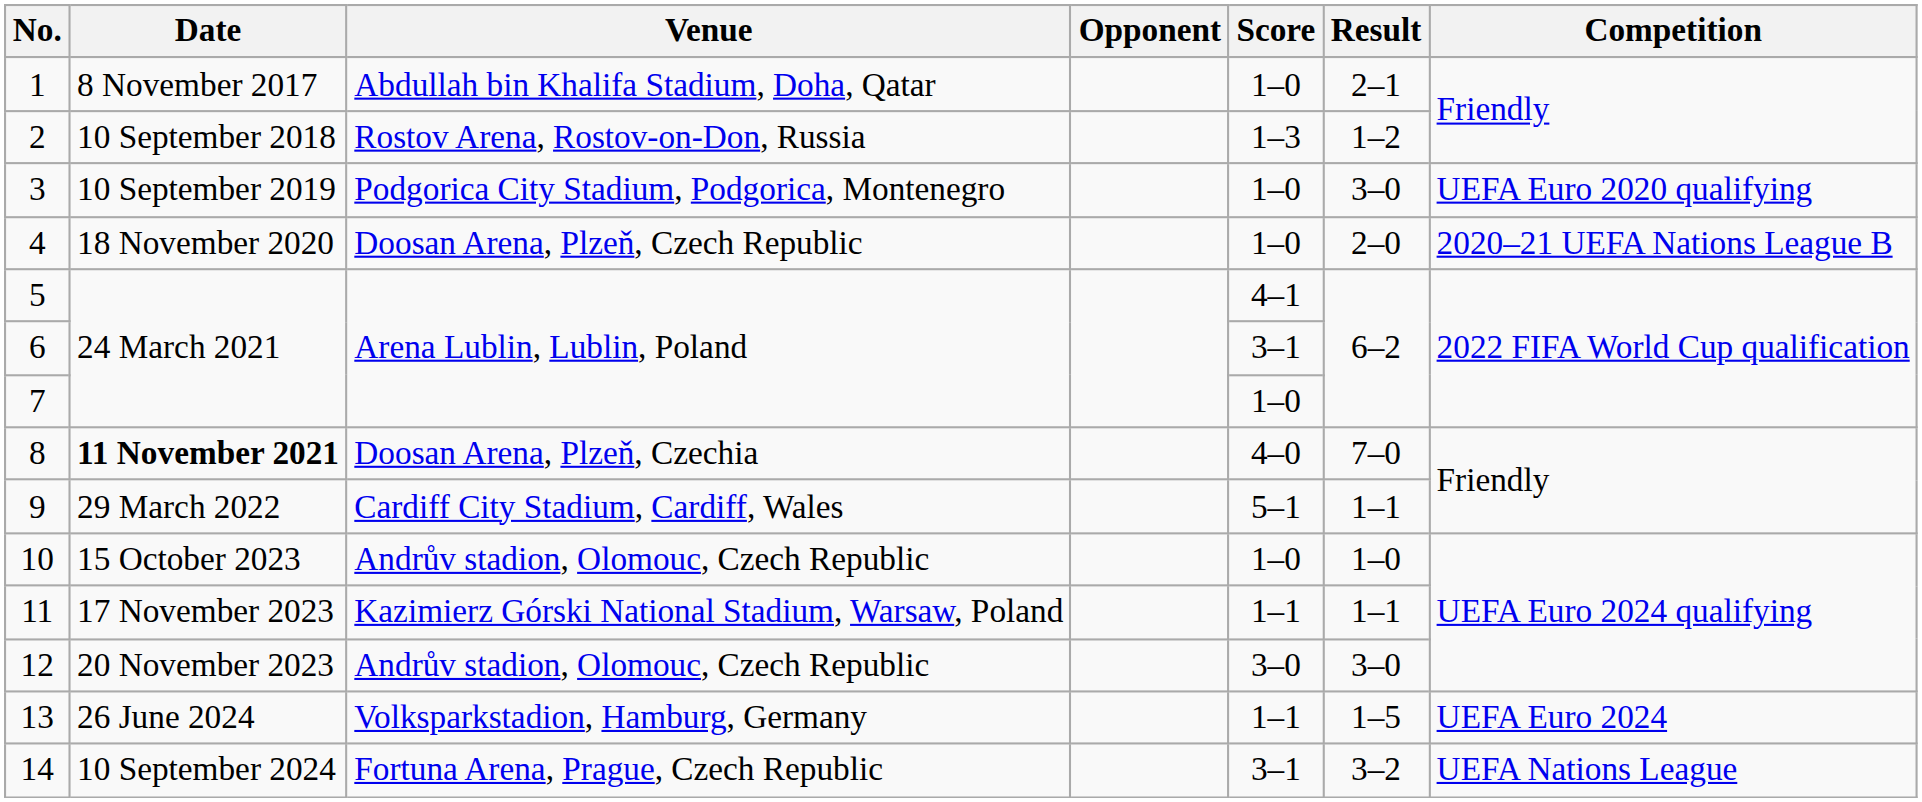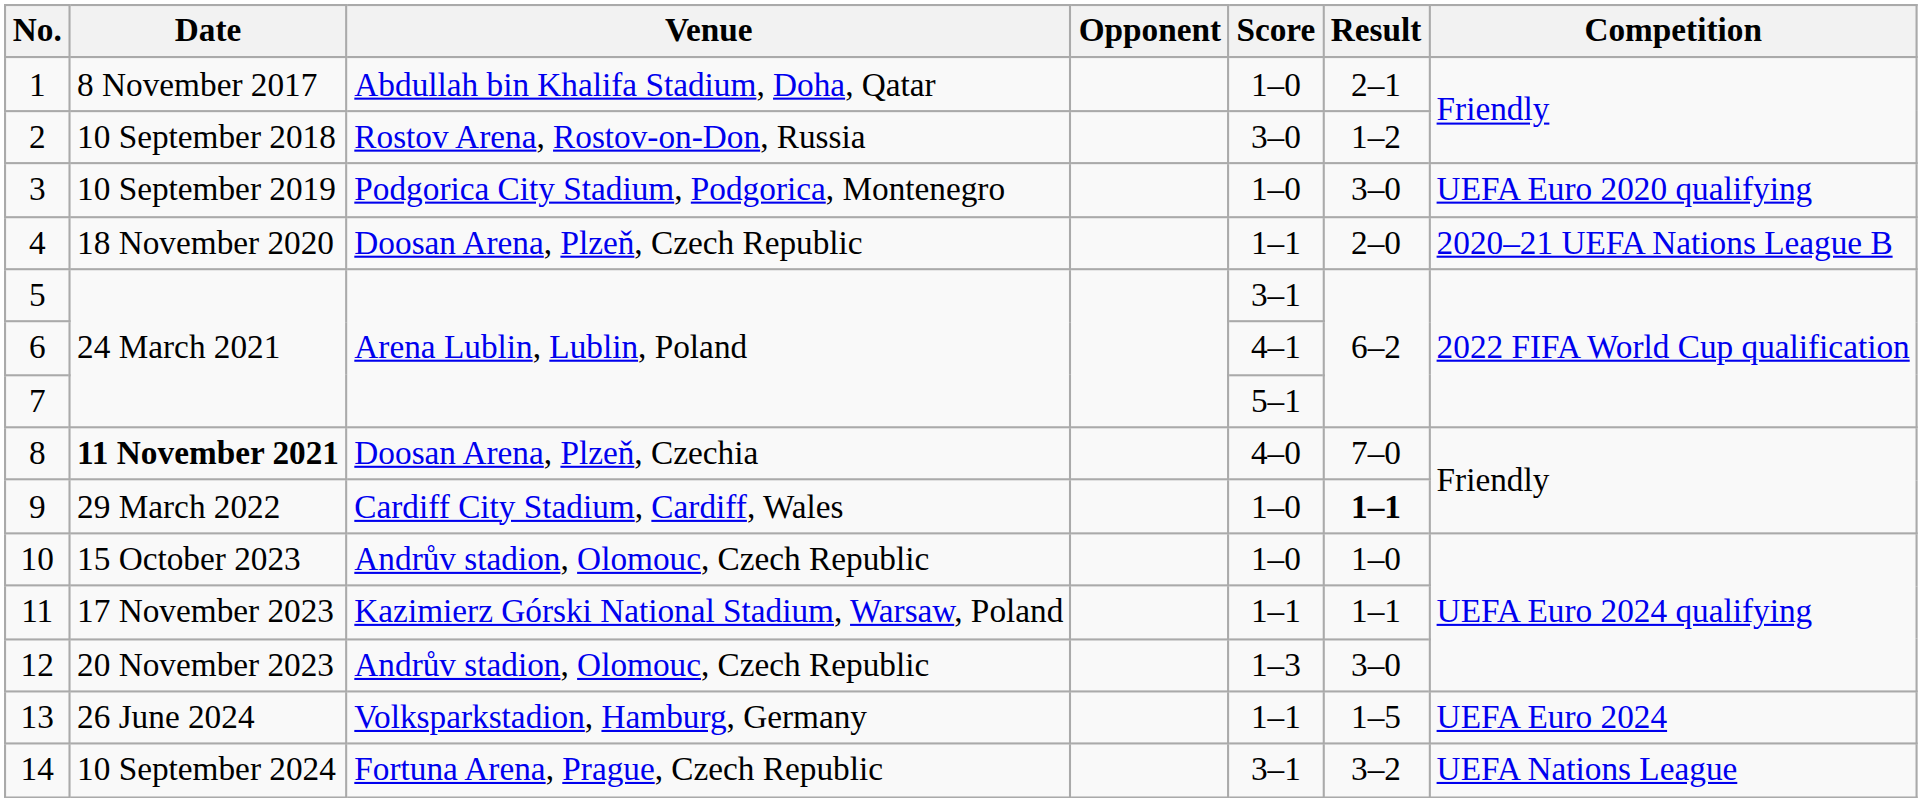(1276, 136) 1–3 -> (1276, 136) 3–0
(1276, 242) 1–0 -> (1276, 242) 1–1
(1276, 294) 4–1 -> (1276, 294) 3–1
(1276, 347) 3–1 -> (1276, 347) 4–1
(1276, 400) 1–0 -> (1276, 400) 5–1
(1276, 505) 5–1 -> (1276, 505) 1–0
(1376, 505) normal -> (1376, 505) bold
(1276, 664) 3–0 -> (1276, 664) 1–3
